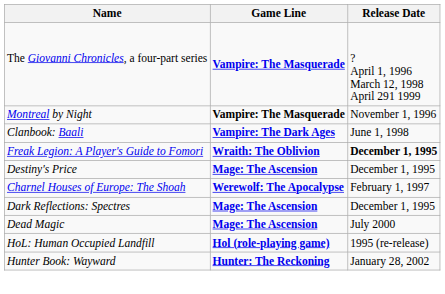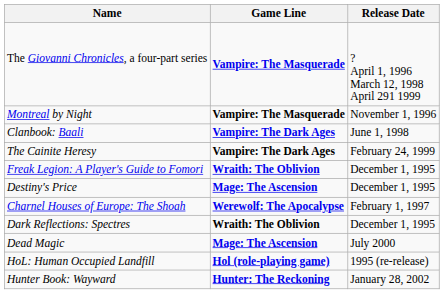+ row: (52, 151)
(394, 151) bold -> (393, 169) normal
(265, 206) Mage: The Ascension -> (266, 224) Wraith: The Oblivion
